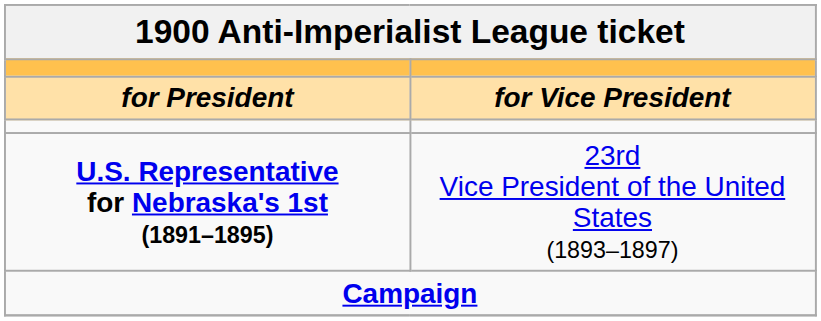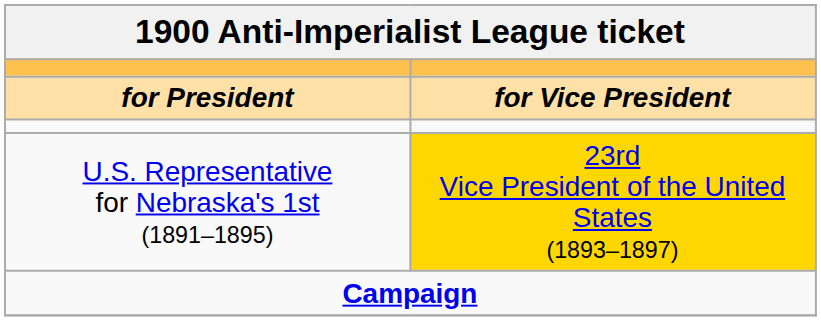(207, 202) bold -> (207, 202) normal
(612, 202) no background -> (612, 202) gold background
